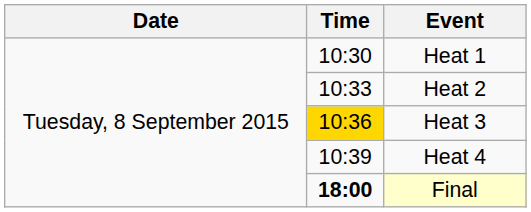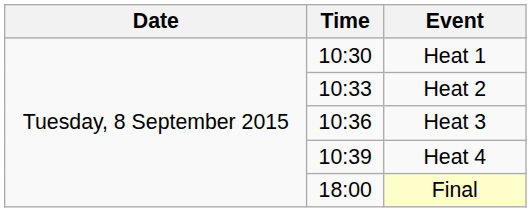(345, 122) gold background -> (345, 122) no background
(345, 190) bold -> (345, 190) normal
